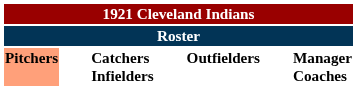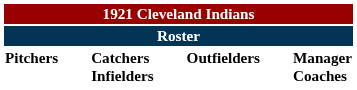(32, 58) lightsalmon background -> (32, 58) no background
